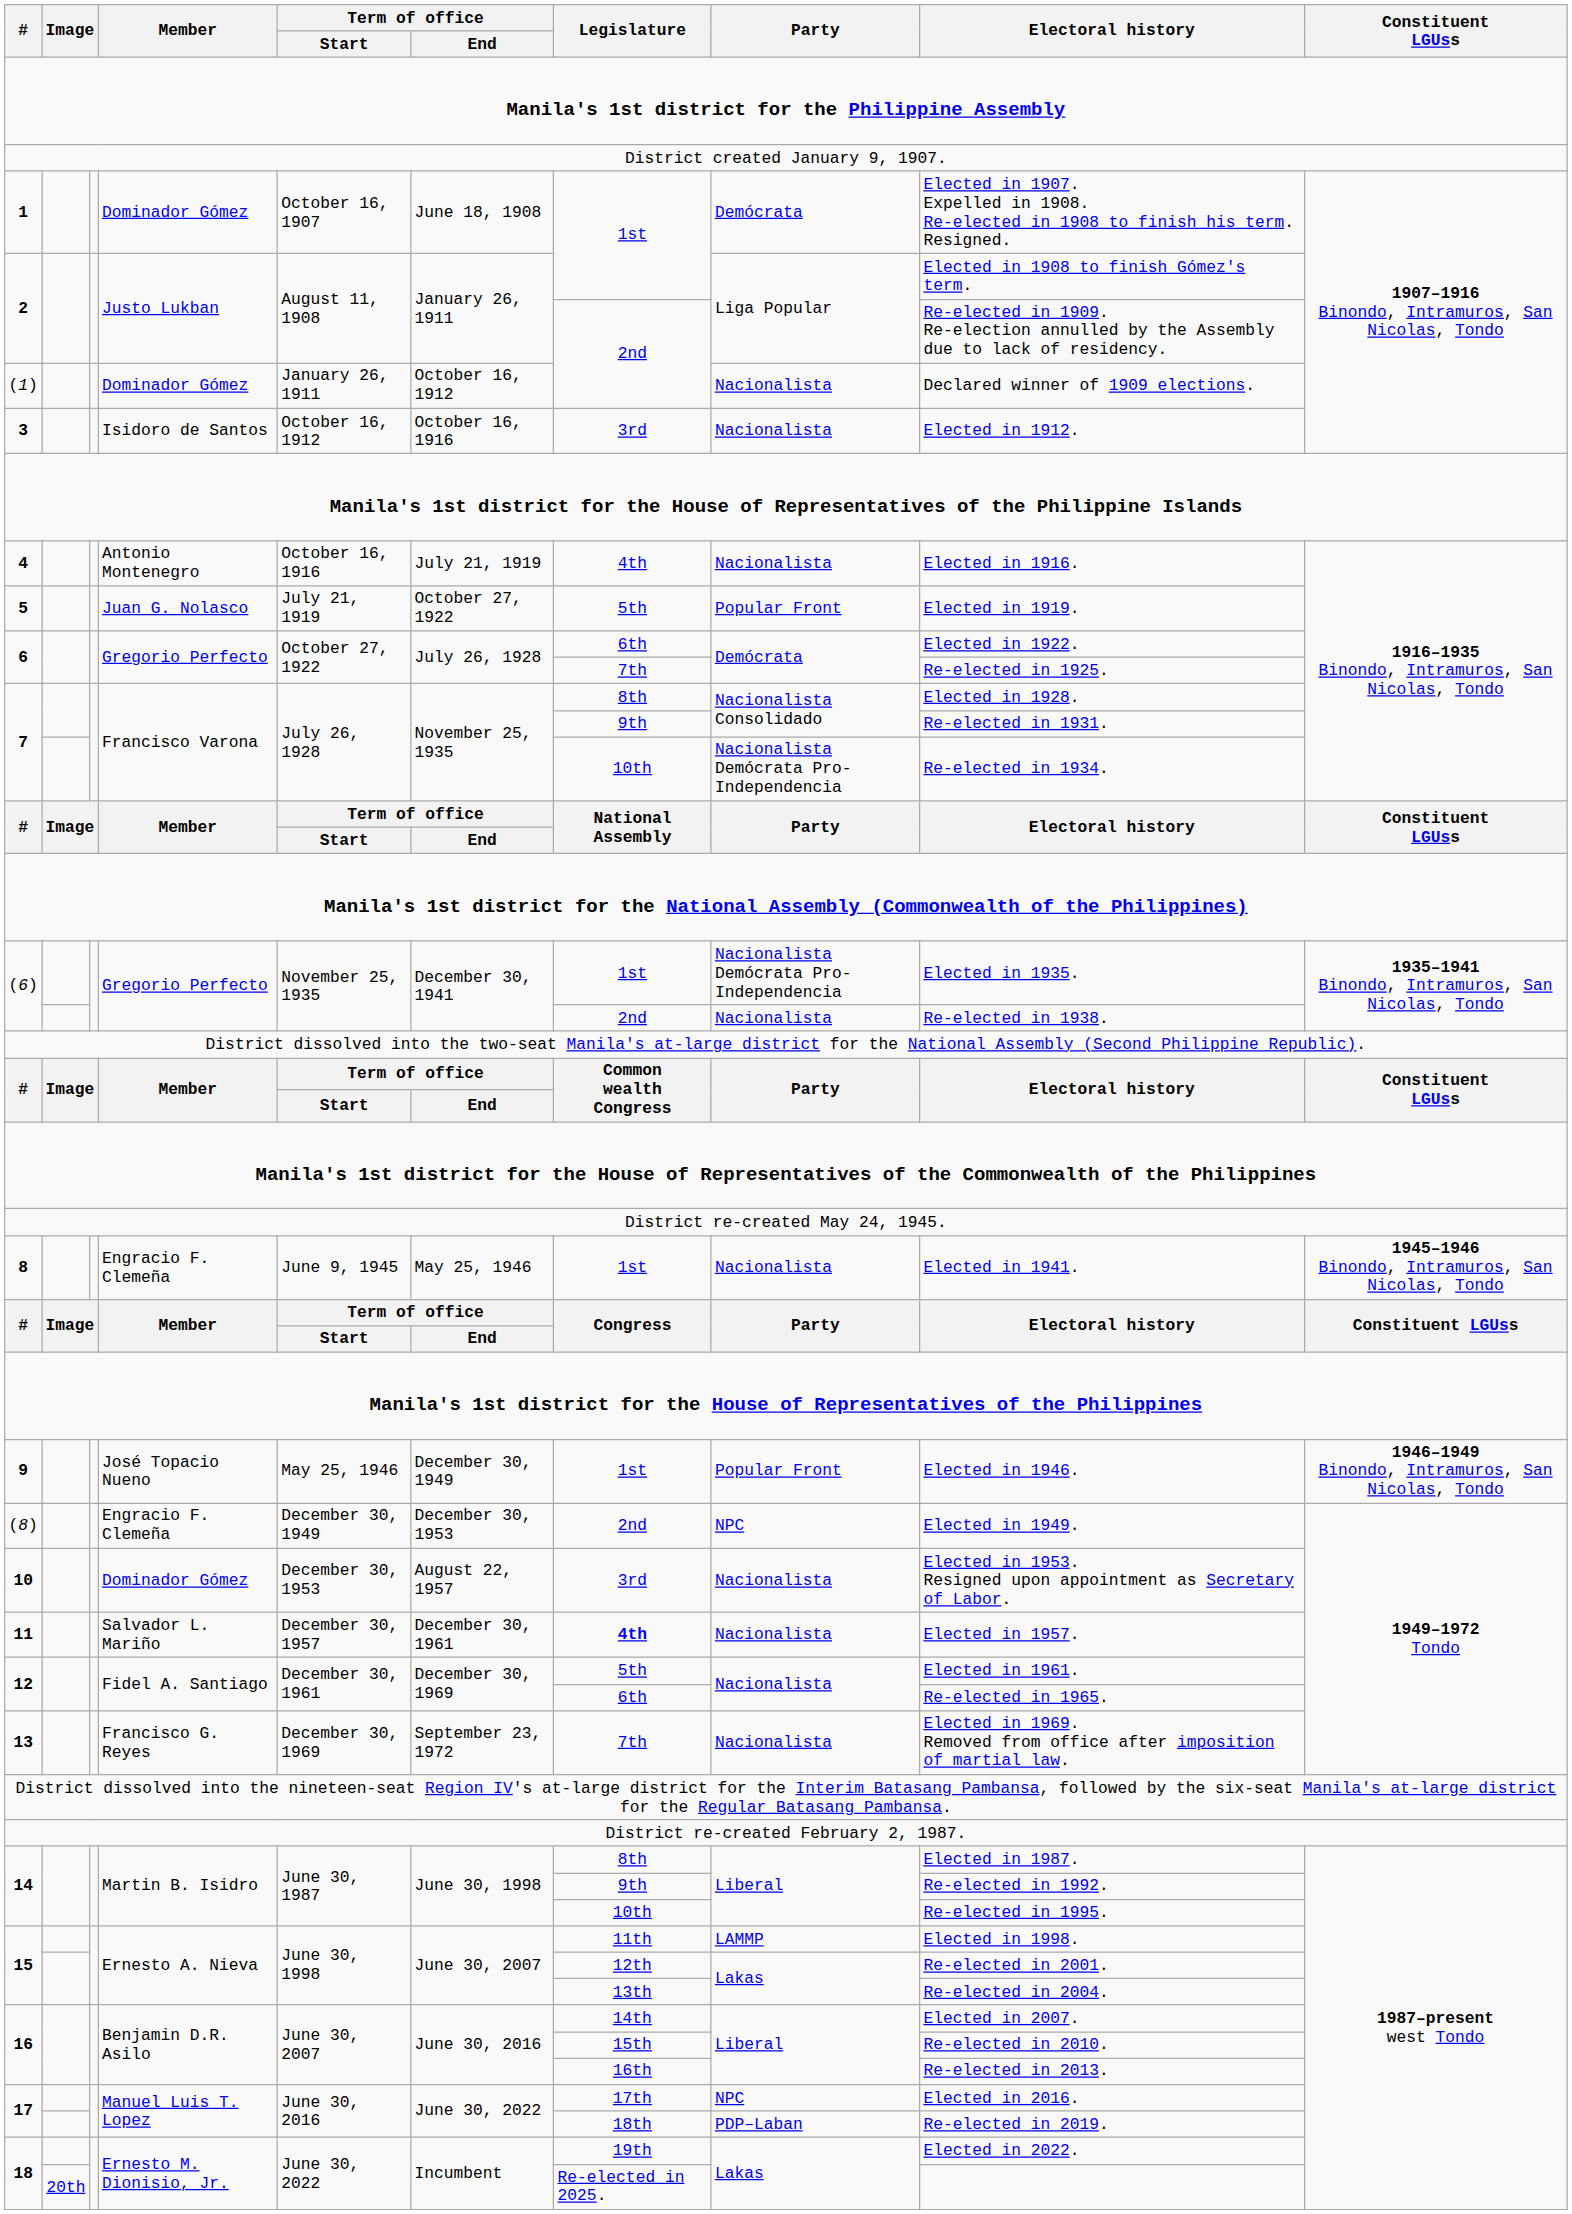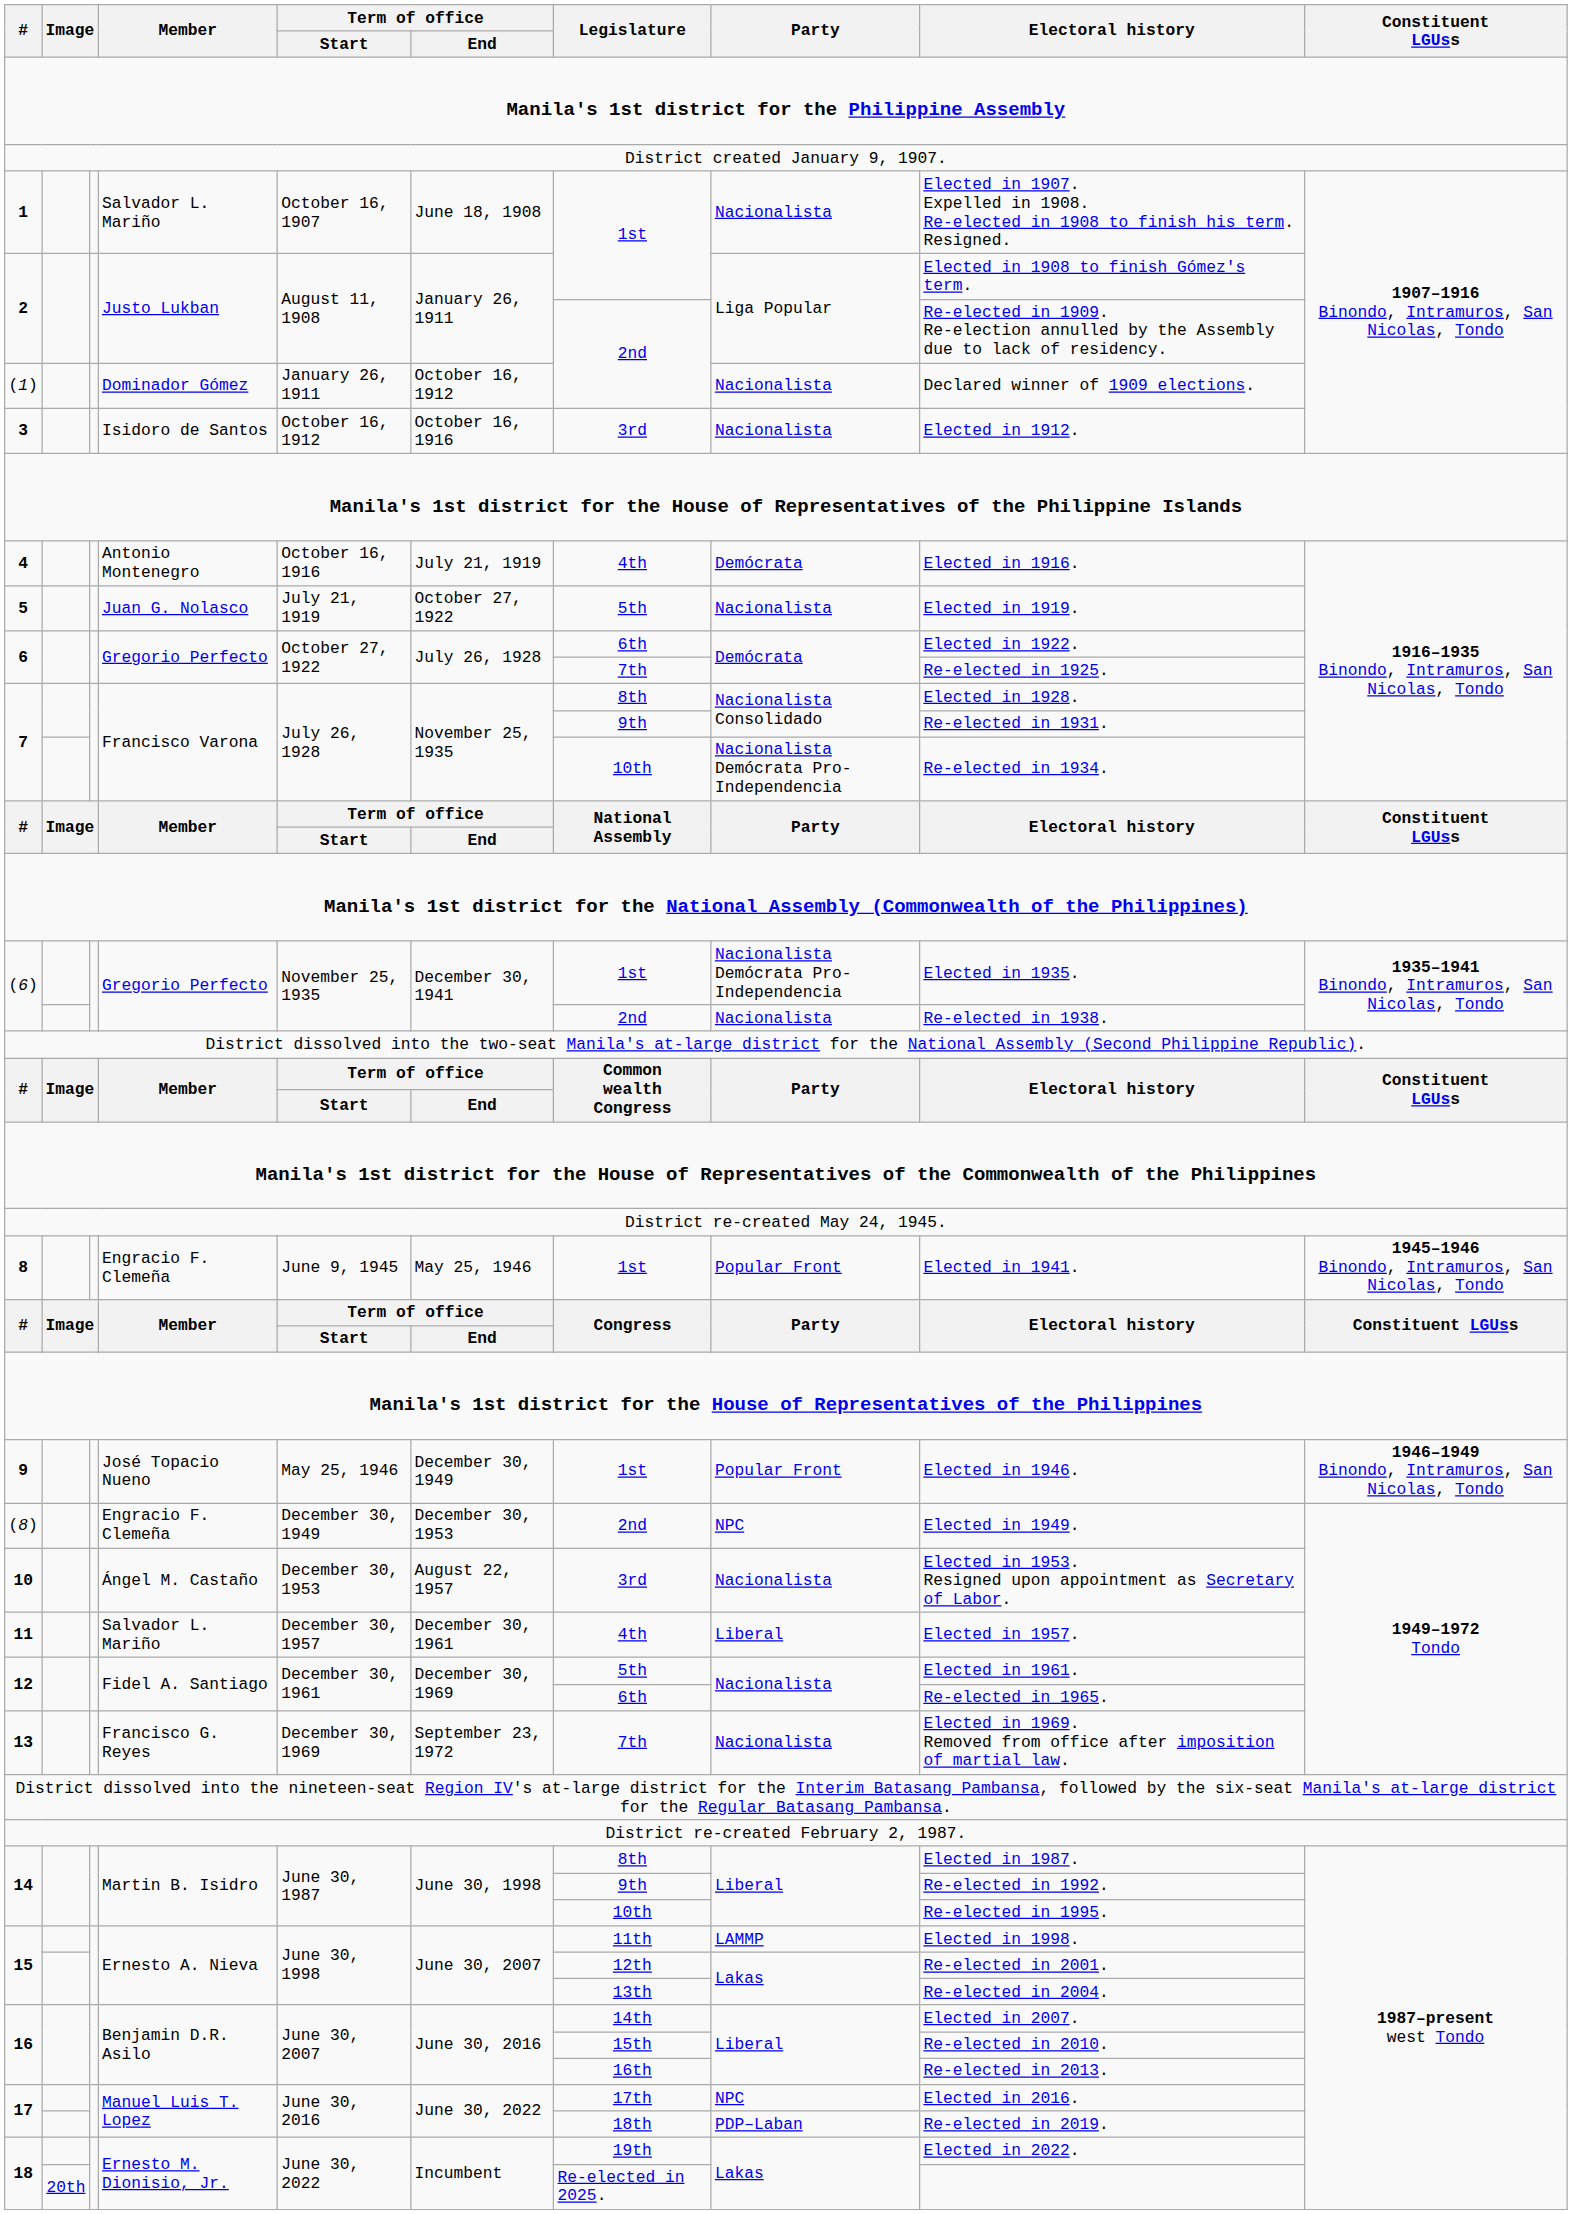(175, 212) Dominador Gómez -> (156, 212) Salvador L. Mariño
(759, 212) Demócrata -> (773, 212) Nacionalista
(773, 563) Nacionalista -> (759, 563) Demócrata
(778, 608) Popular Front -> (773, 608) Nacionalista
(773, 1267) Nacionalista -> (778, 1267) Popular Front
(175, 1580) Dominador Gómez -> (180, 1580) Ángel M. Castaño
(632, 1635) bold -> (632, 1635) normal
(773, 1635) Nacionalista -> (749, 1635) Liberal
